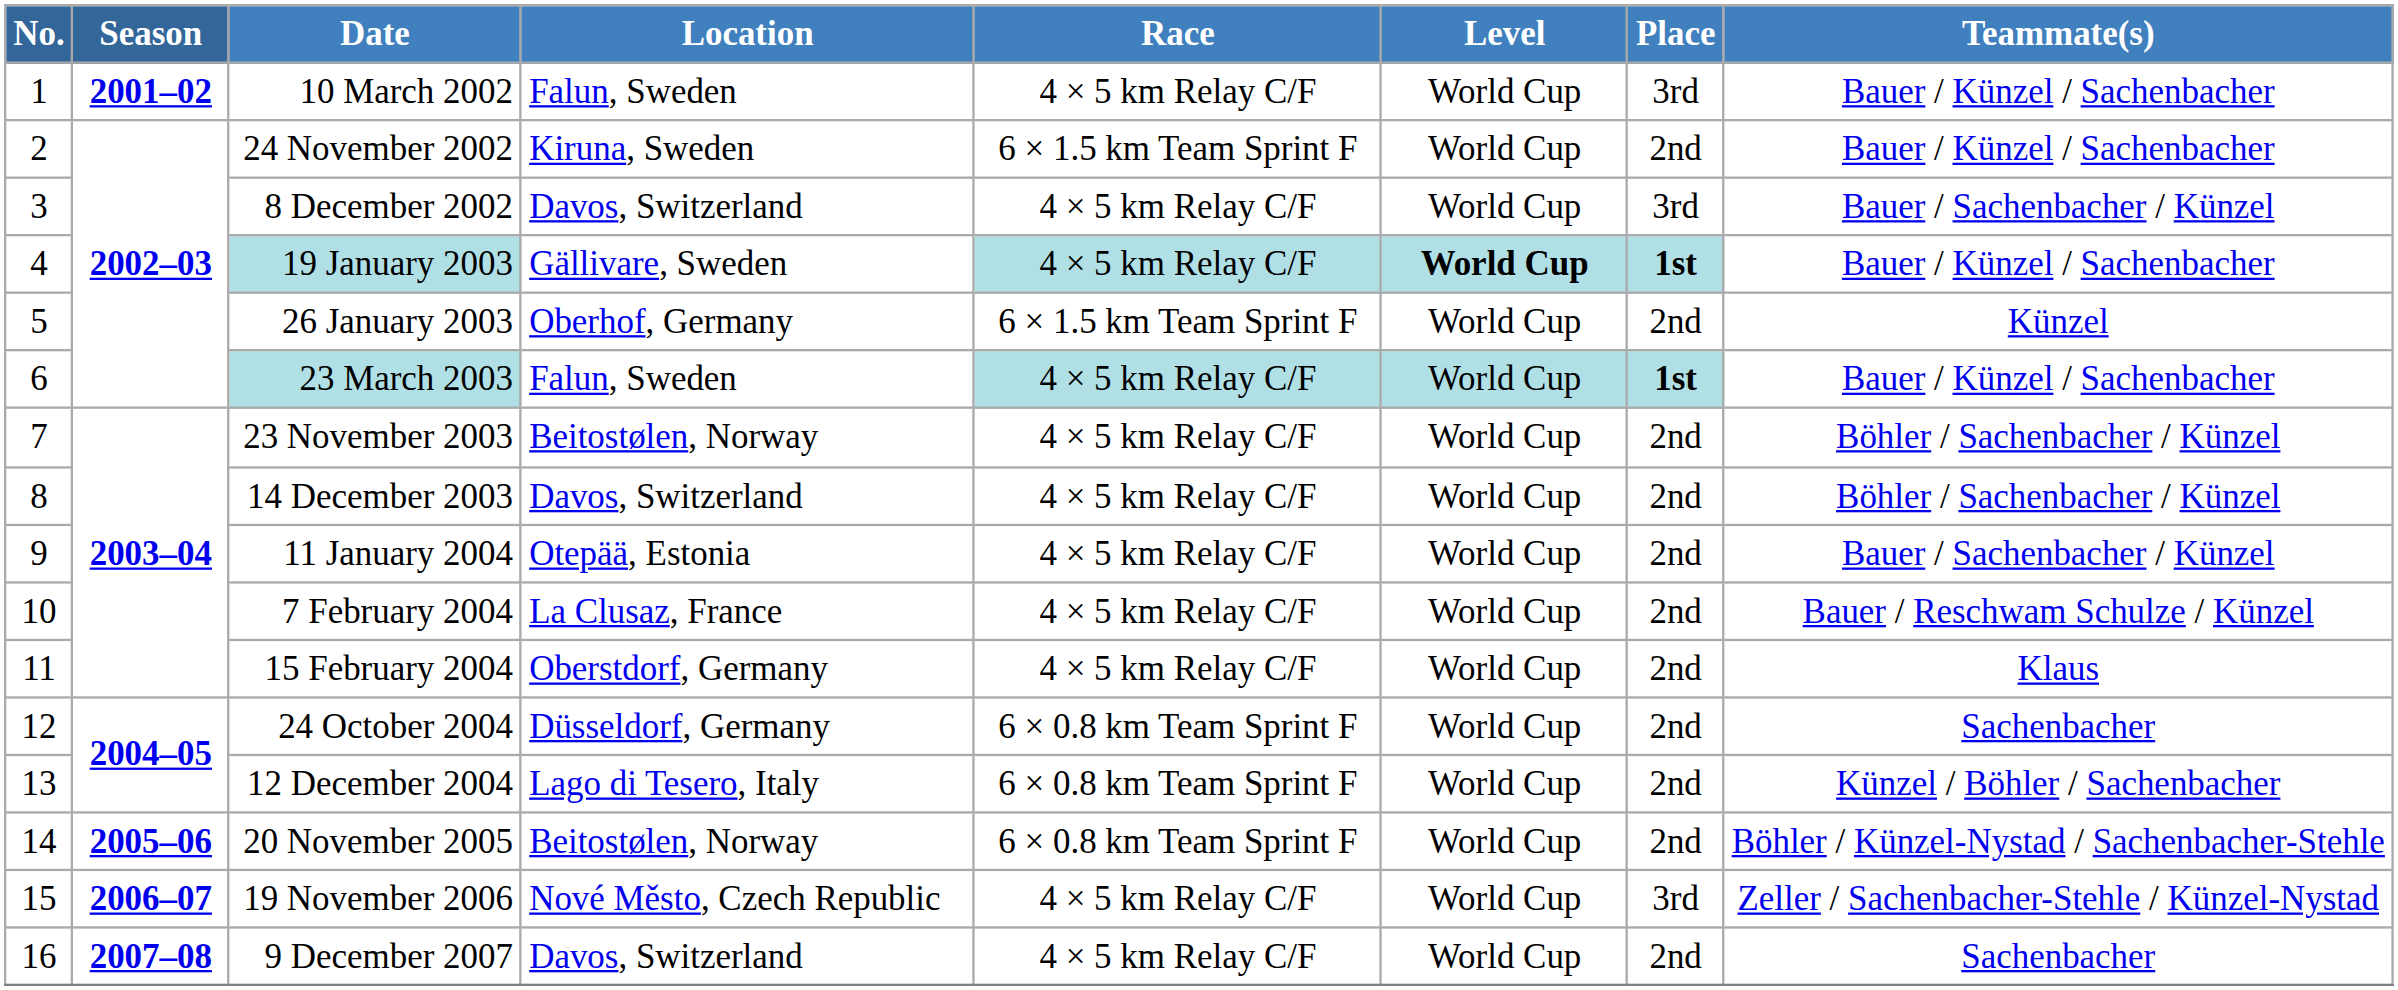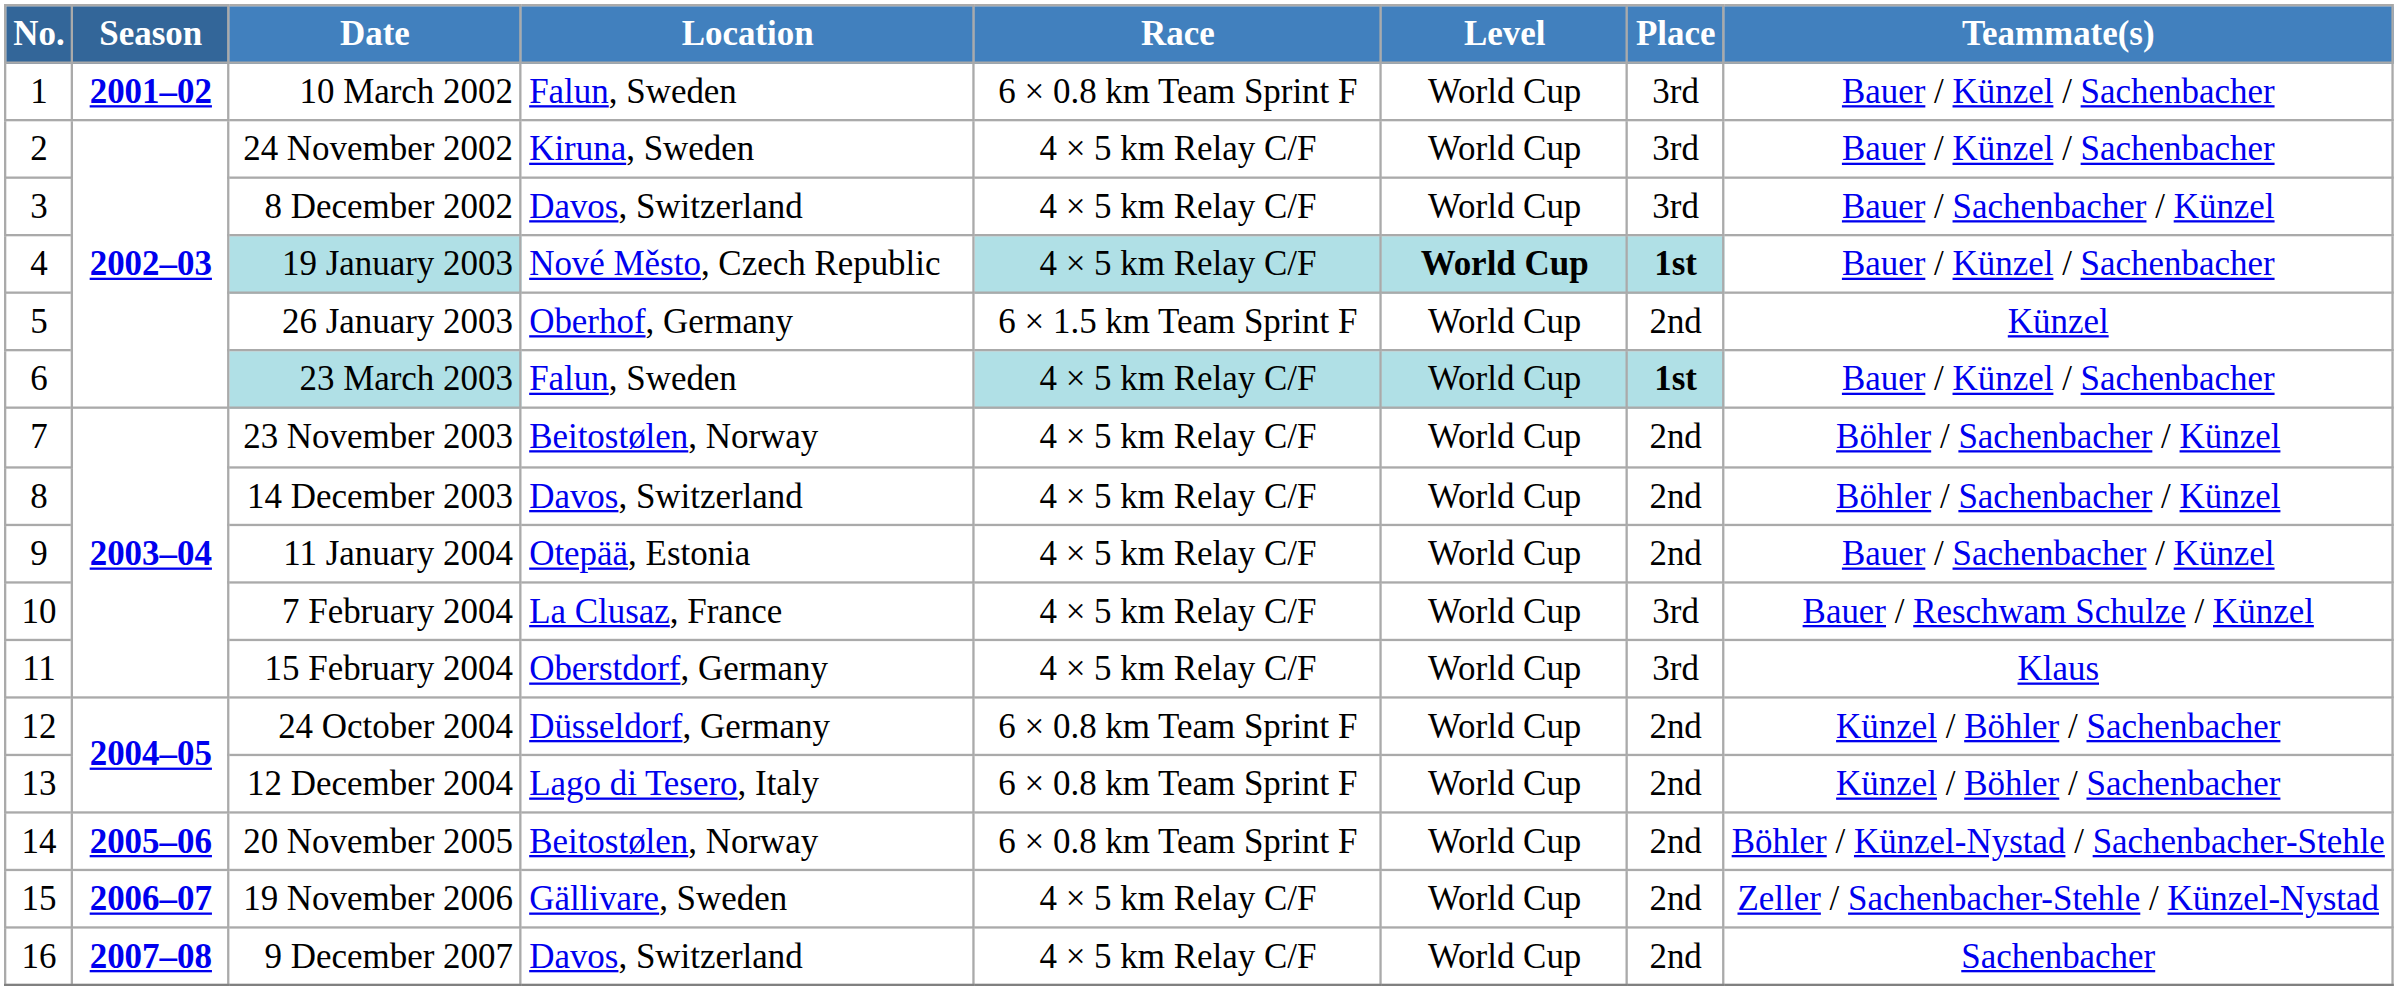(1178, 91) 4 × 5 km Relay C/F -> (1178, 91) 6 × 0.8 km Team Sprint F
(1178, 148) 6 × 1.5 km Team Sprint F -> (1178, 148) 4 × 5 km Relay C/F
(1676, 148) 2nd -> (1676, 148) 3rd
(658, 264) Gällivare, Sweden -> (735, 264) Nové Město, Czech Republic
(1676, 609) 2nd -> (1676, 609) 3rd
(1676, 667) 2nd -> (1676, 667) 3rd
(2058, 725) Sachenbacher -> (2058, 725) Künzel / Böhler / Sachenbacher
(735, 898) Nové Město, Czech Republic -> (658, 898) Gällivare, Sweden
(1676, 898) 3rd -> (1676, 898) 2nd
